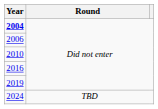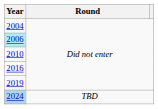(15, 26) bold -> (15, 26) normal
(15, 40) no background -> (15, 40) paleturquoise background
(15, 97) no background -> (15, 97) lightblue background
